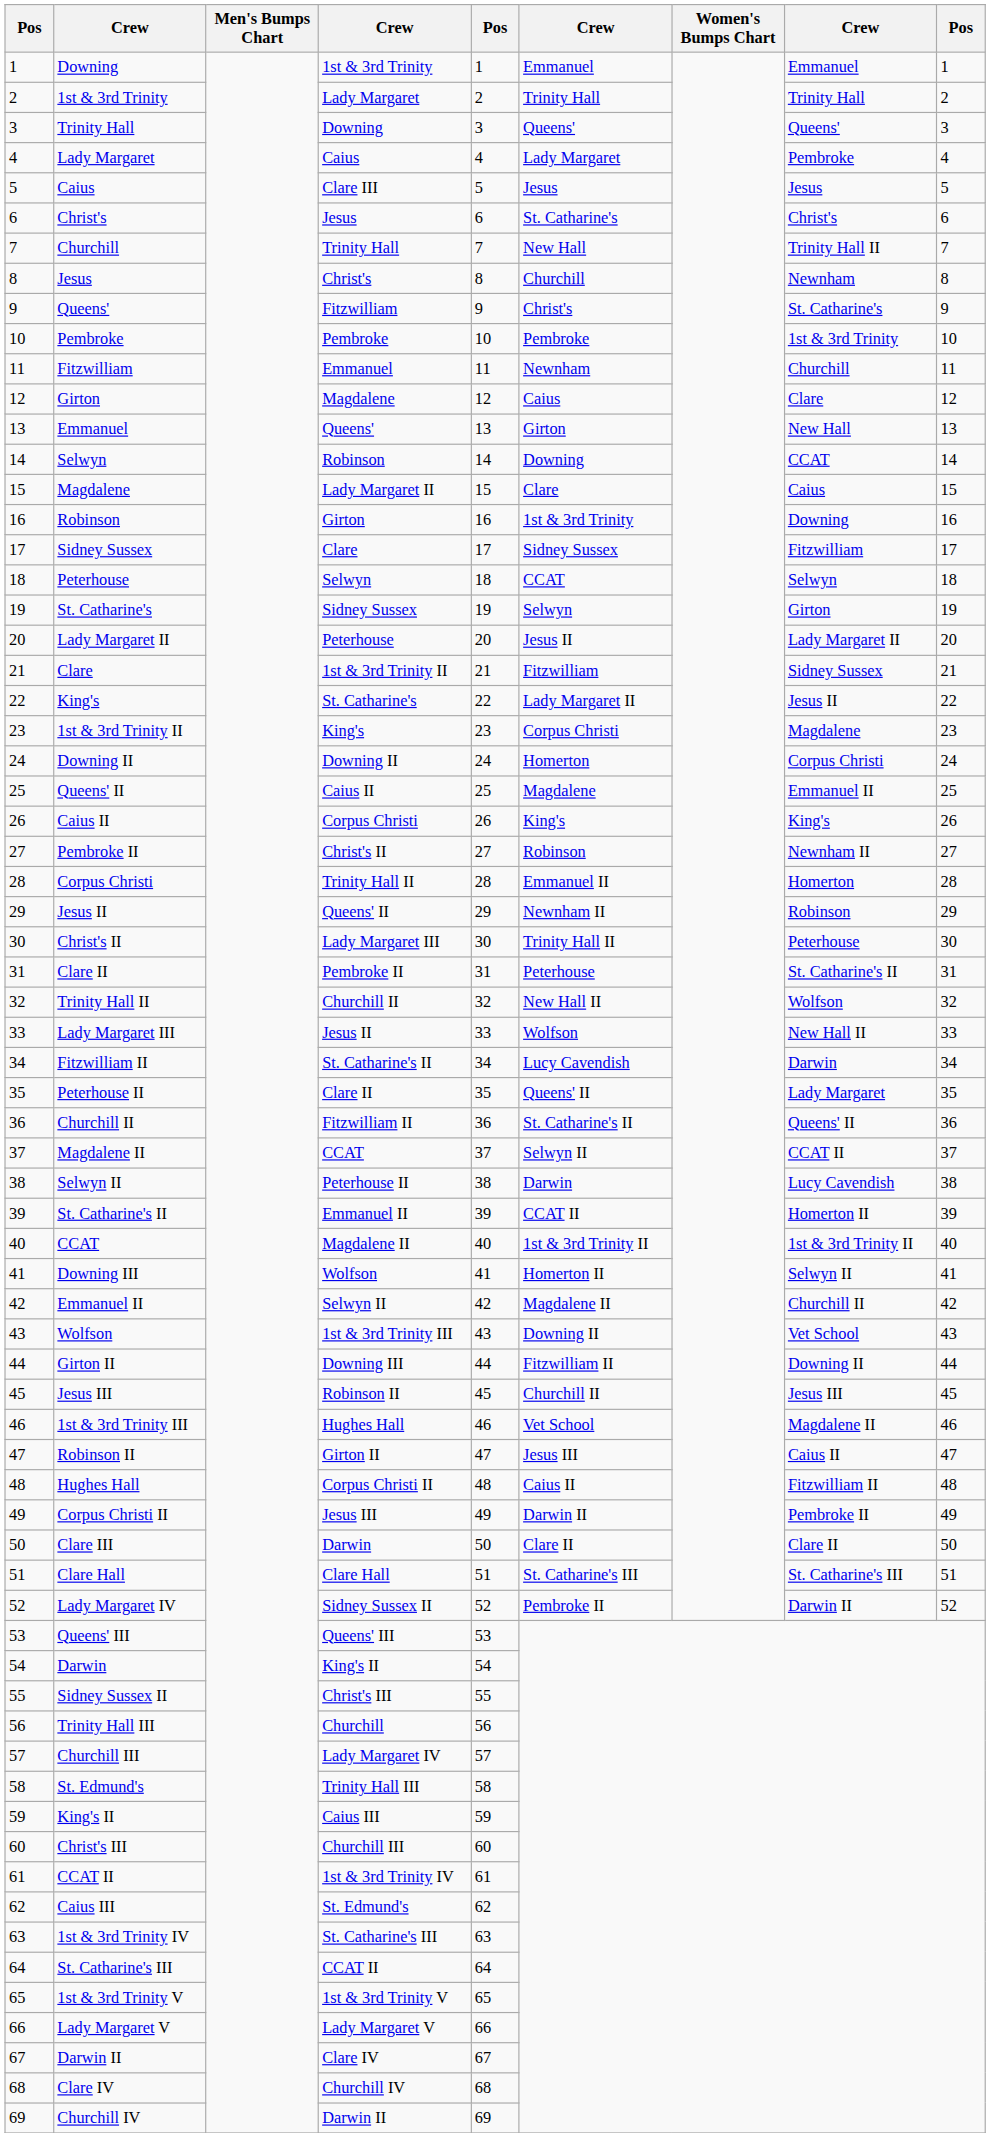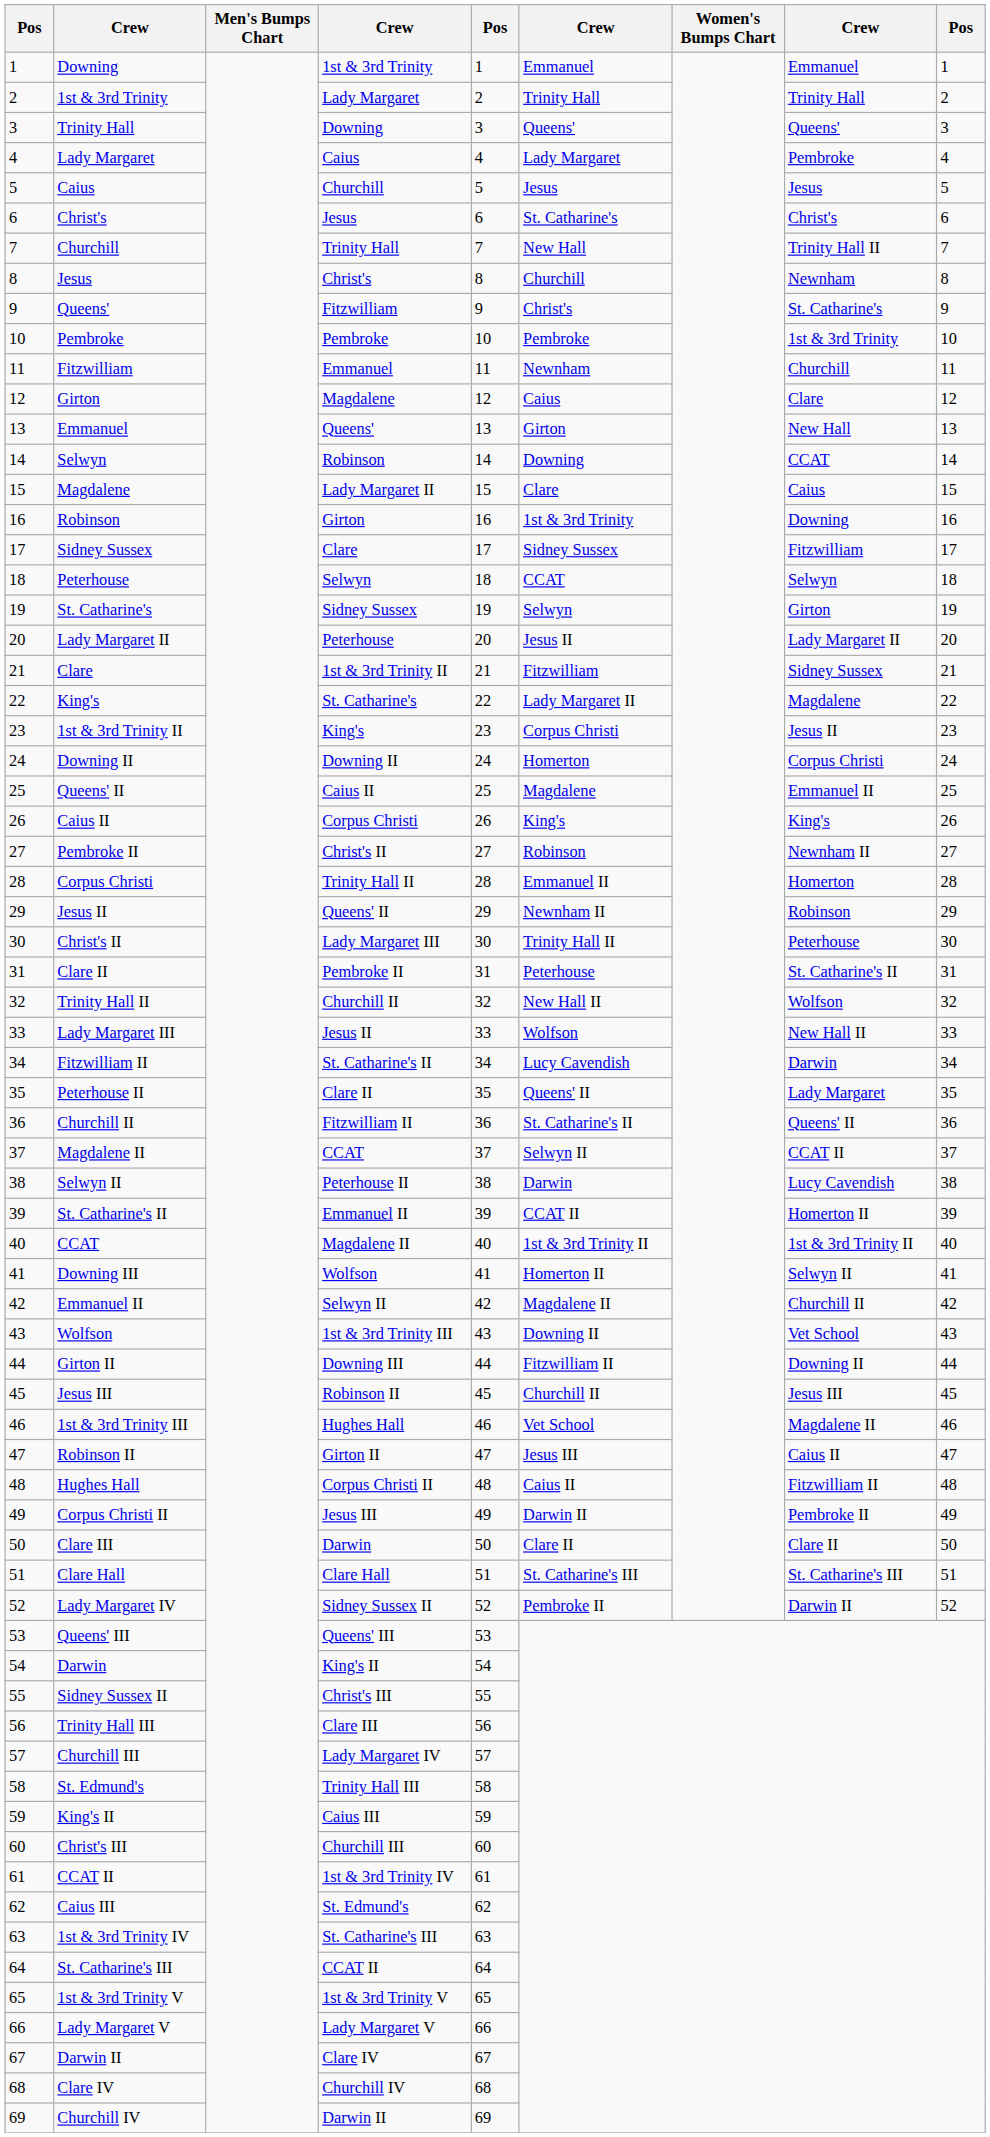(350, 187) Clare III -> (353, 187) Churchill
(813, 700) Jesus II -> (824, 700) Magdalene
(824, 730) Magdalene -> (813, 730) Jesus II
(353, 1725) Churchill -> (350, 1725) Clare III
